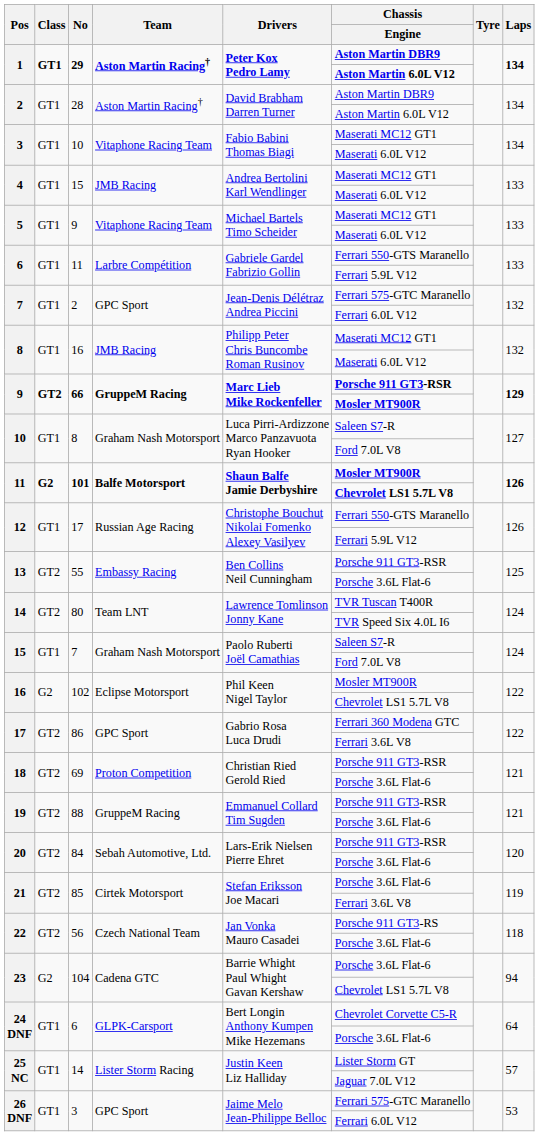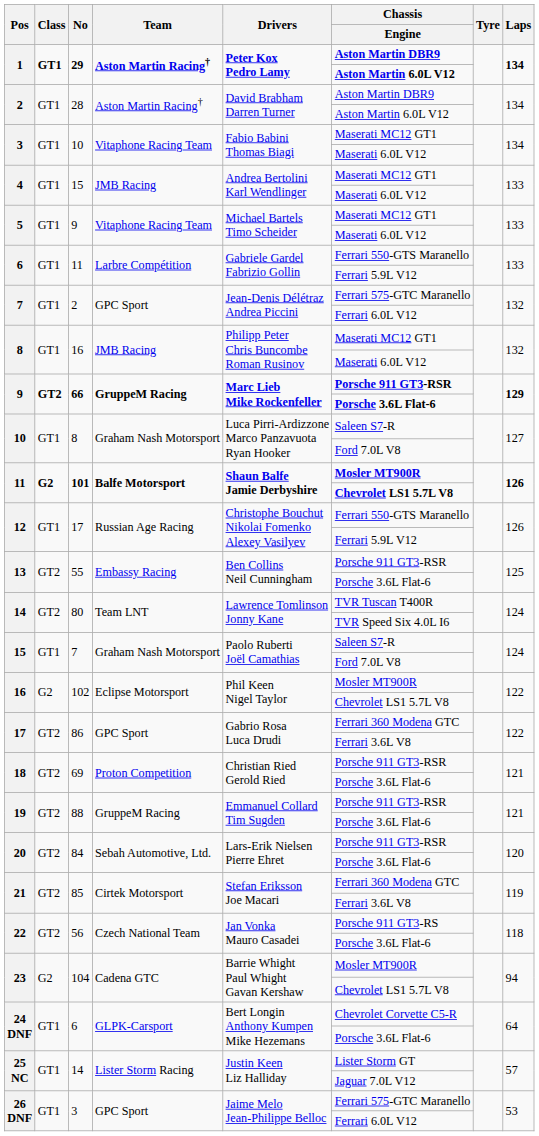(378, 404) Mosler MT900R -> (385, 404) Porsche 3.6L Flat-6
(383, 883) Porsche 3.6L Flat-6 -> (397, 883) Ferrari 360 Modena GTC
(383, 965) Porsche 3.6L Flat-6 -> (376, 965) Mosler MT900R
